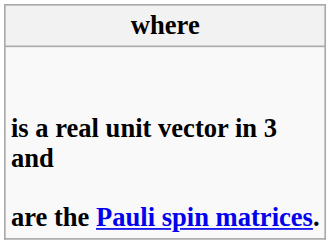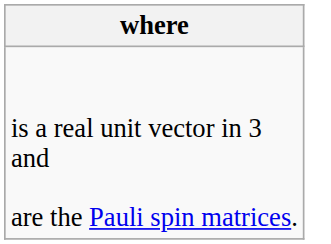(165, 172) bold -> (154, 172) normal
